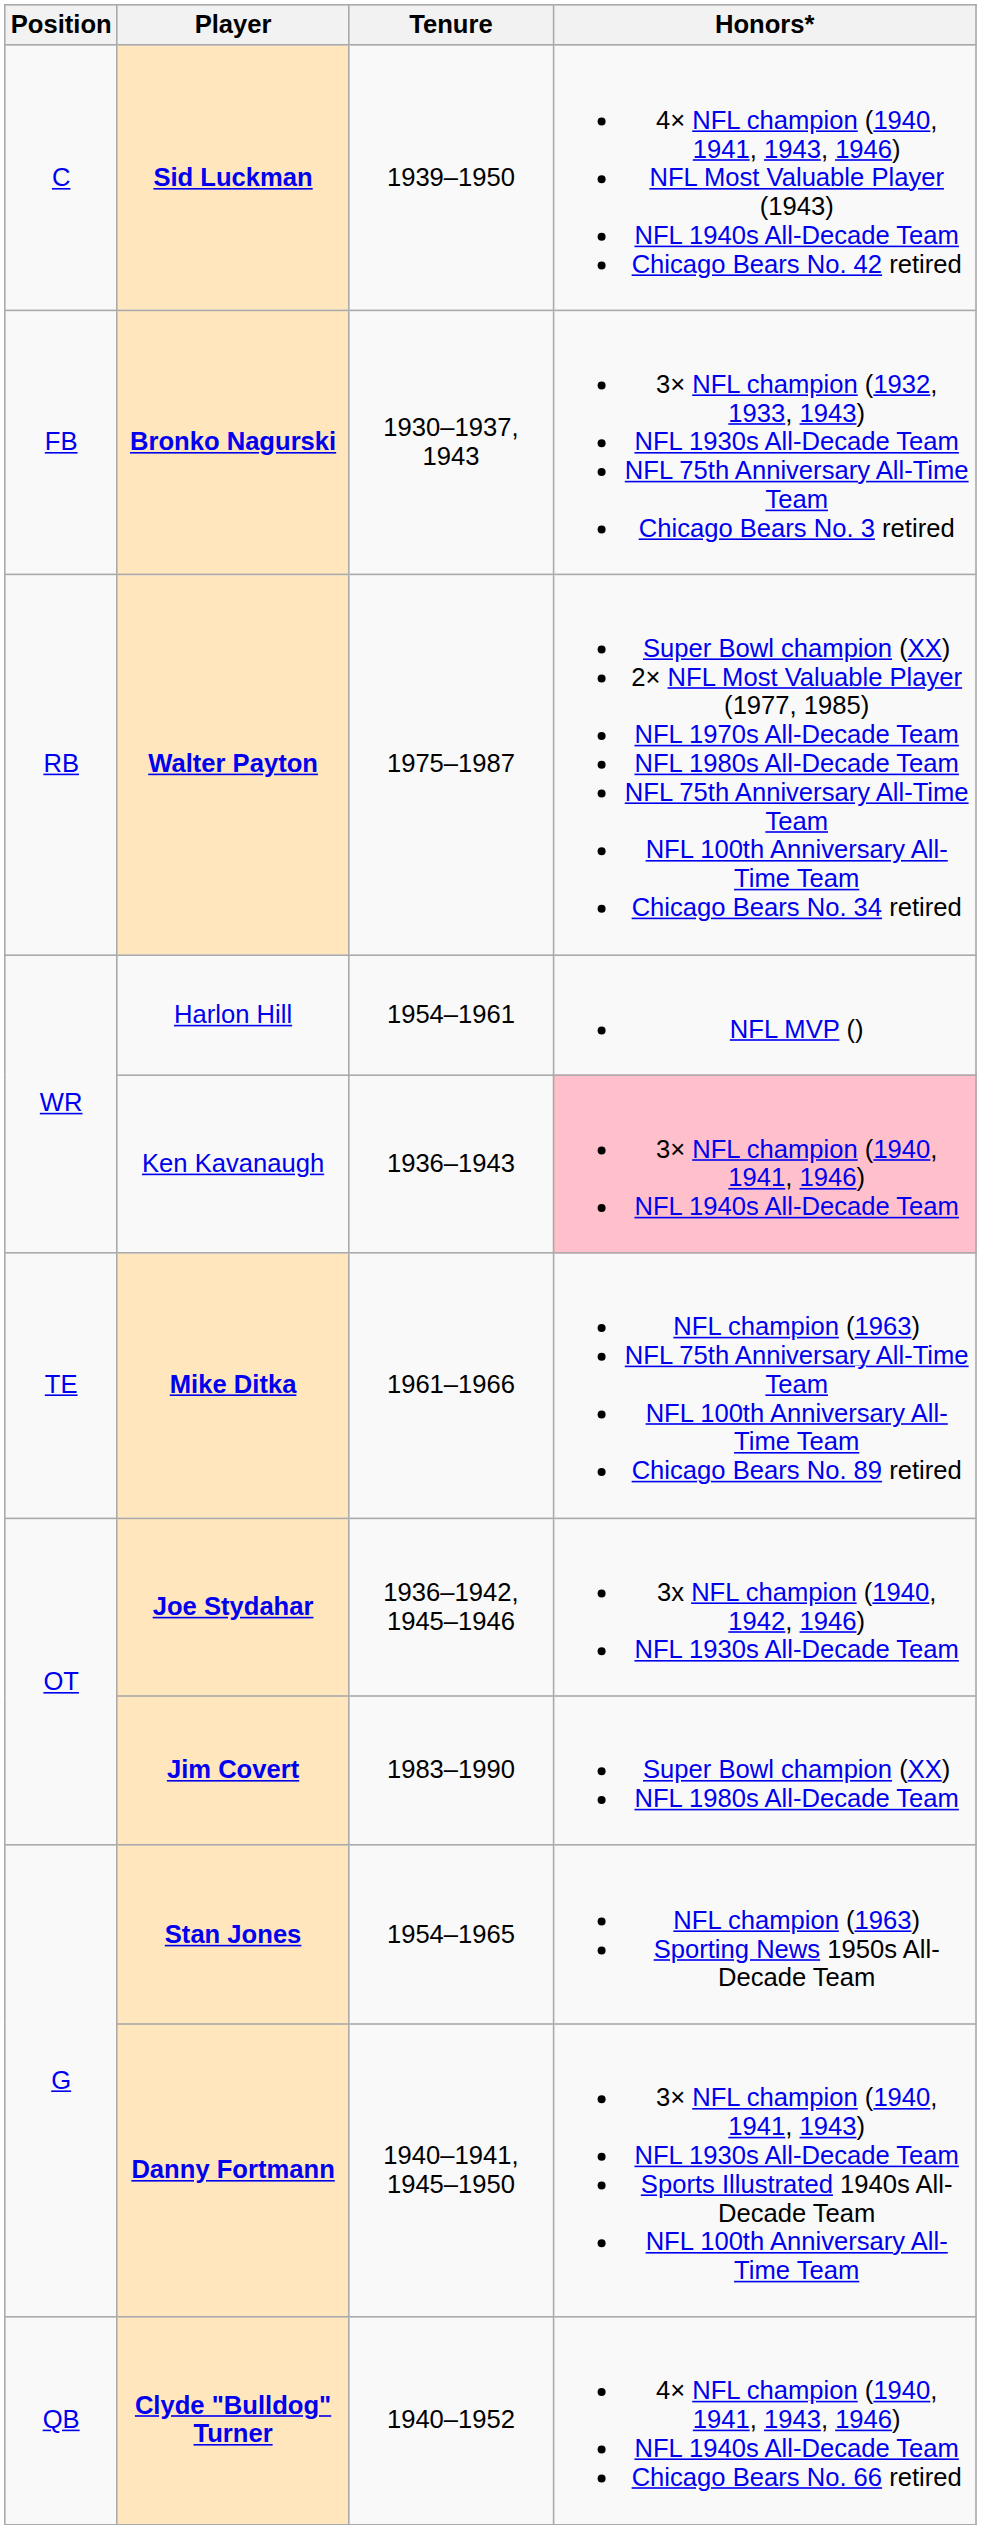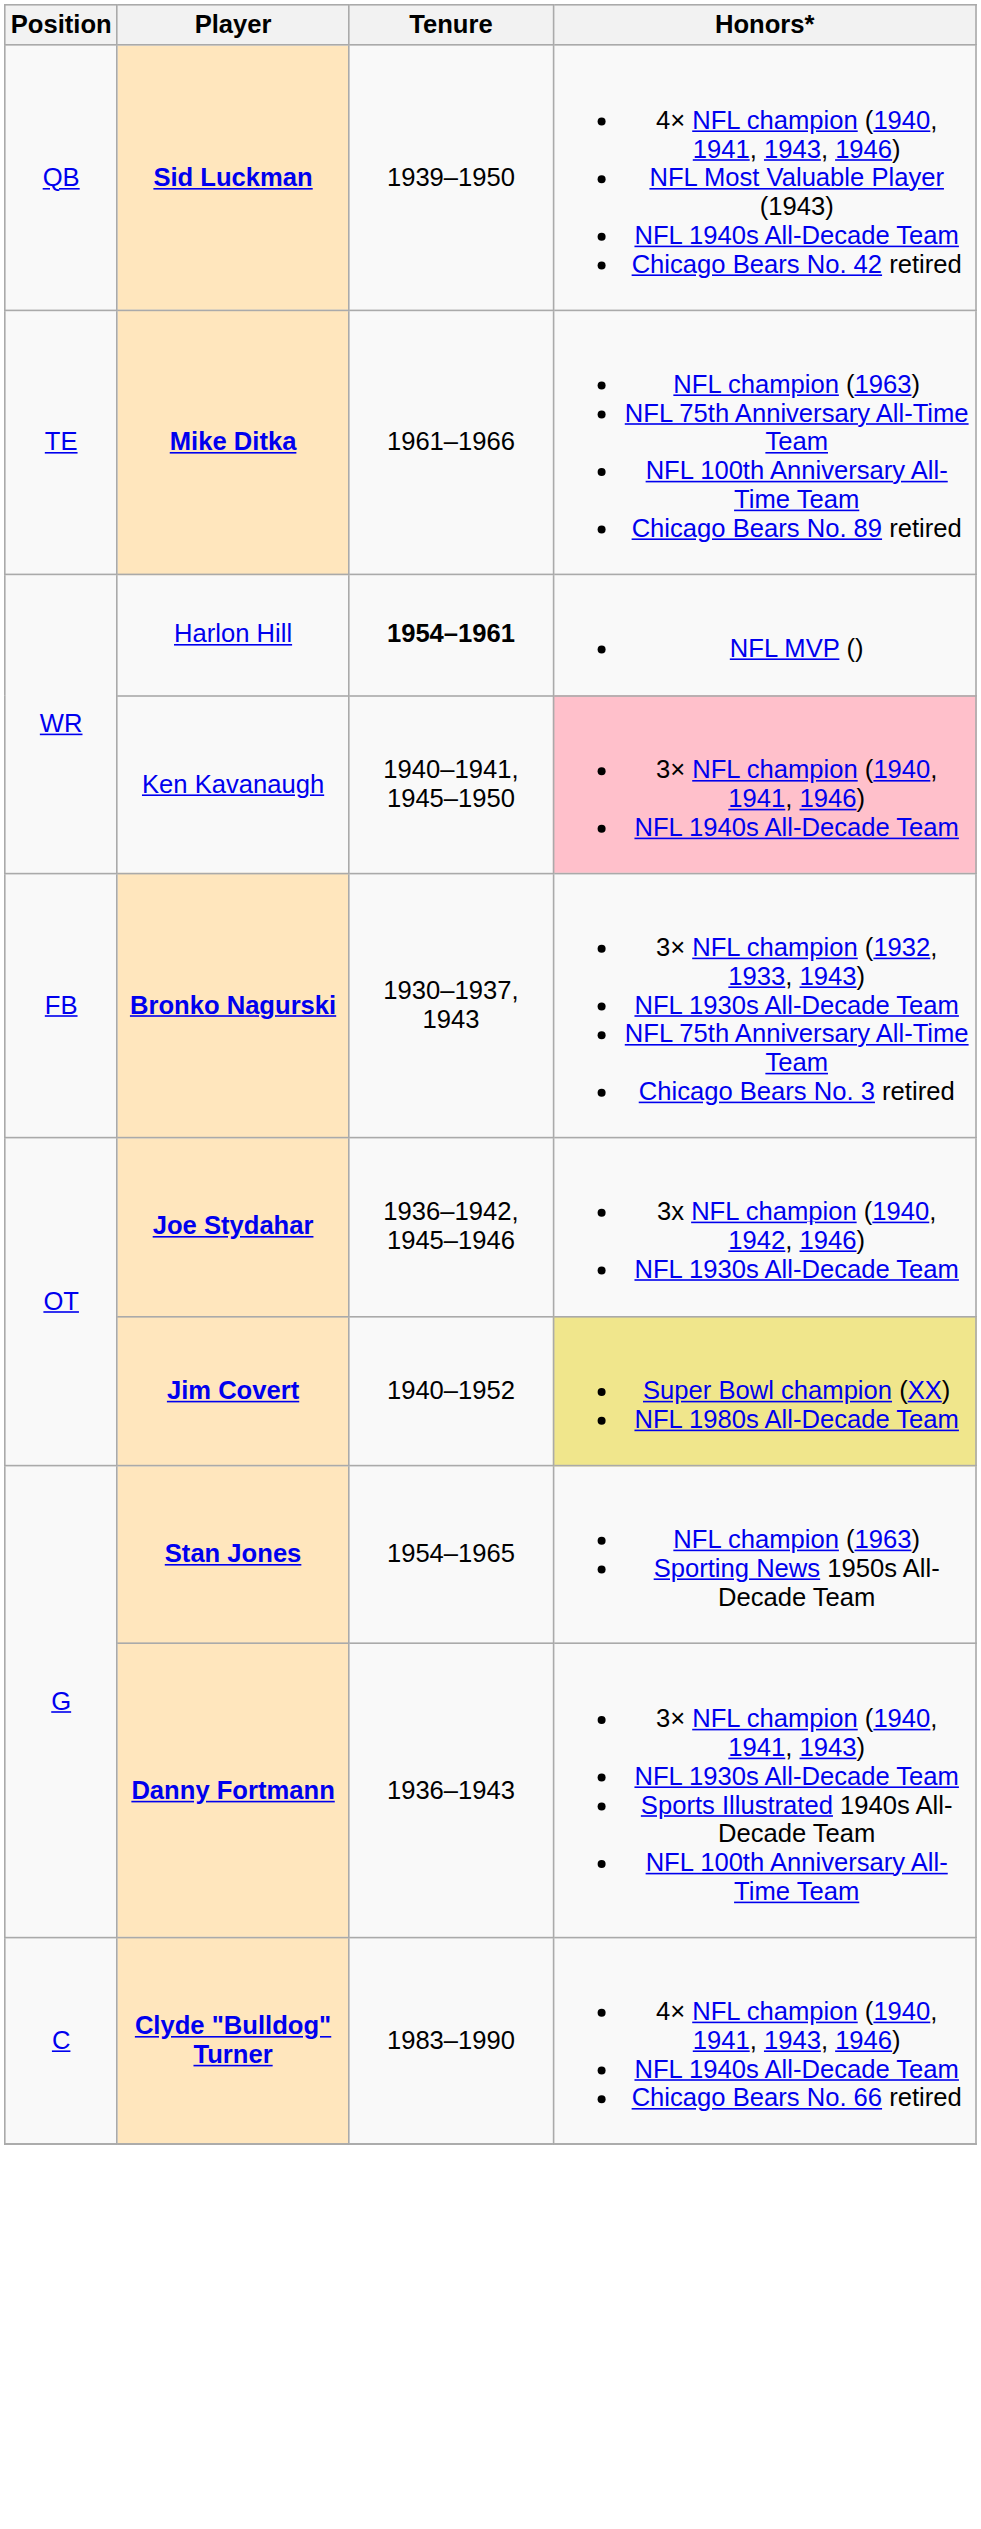(61, 177) C -> (61, 177) QB
rows swapped: (233, 442) <-> (233, 1385)
- row: (233, 764)
(451, 1014) normal -> (451, 634) bold
(451, 1163) 1936–1943 -> (451, 784) 1940–1941, 1945–1950
(451, 1770) 1983–1990 -> (451, 1390) 1940–1952
(765, 1785) no background -> (765, 1405) khaki background
(451, 2170) 1940–1941, 1945–1950 -> (451, 1790) 1936–1943
(61, 2420) QB -> (61, 2040) C
(451, 2420) 1940–1952 -> (451, 2040) 1983–1990
